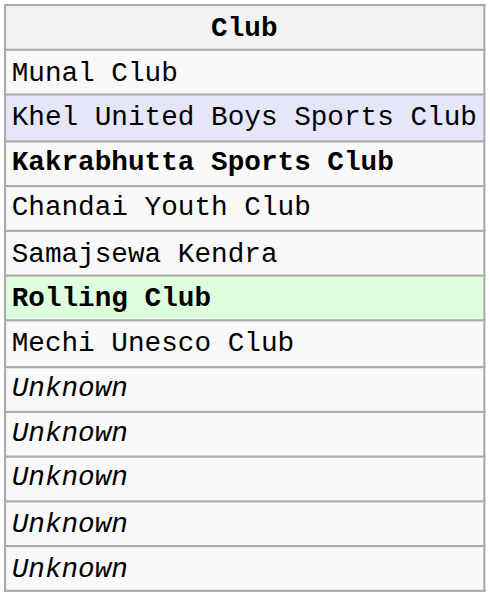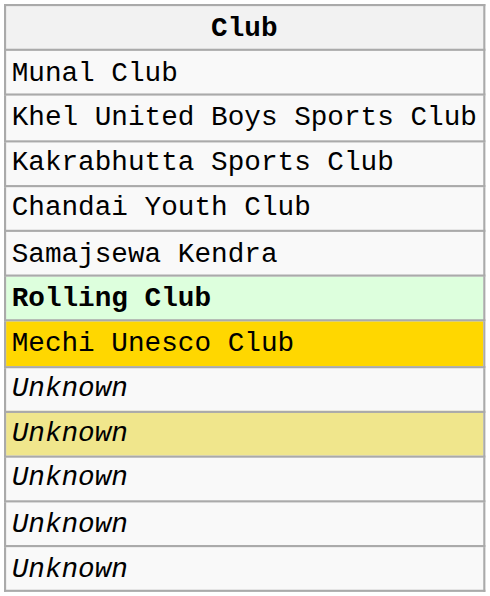(244, 118) lavender background -> (244, 118) no background
(203, 163) bold -> (203, 163) normal
(153, 344) no background -> (153, 344) gold background
(70, 434) no background -> (70, 434) khaki background
